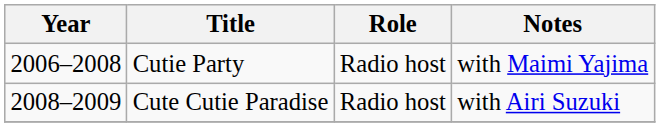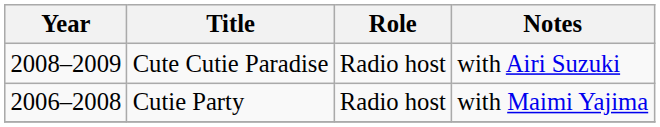rows swapped: (188, 63) <-> (231, 102)
